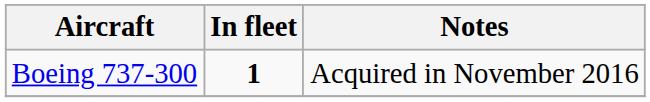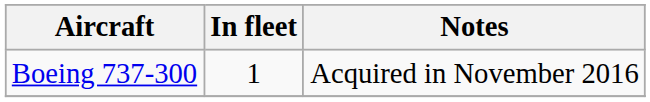(254, 72) bold -> (254, 72) normal
